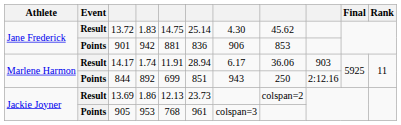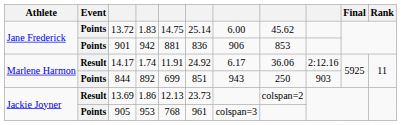(93, 29) Result -> (93, 29) Points
(236, 29) 4.30 -> (236, 29) 6.00
(200, 63) 28.94 -> (200, 63) 24.92
(323, 63) 903 -> (323, 63) 2:12.16
(323, 79) 2:12.16 -> (323, 79) 903
